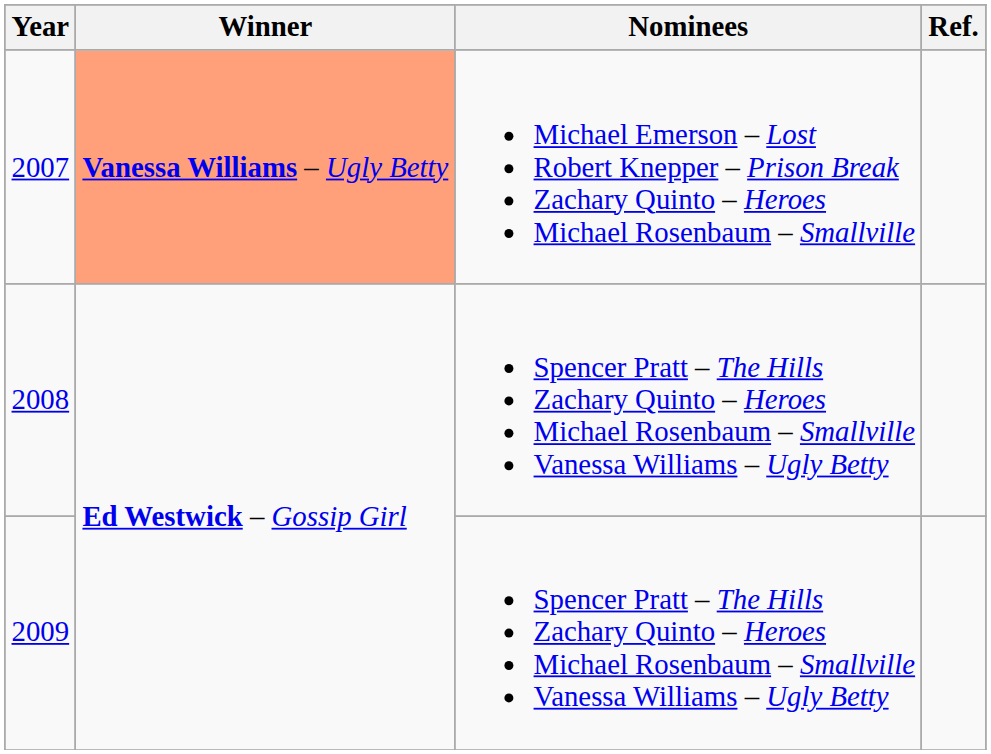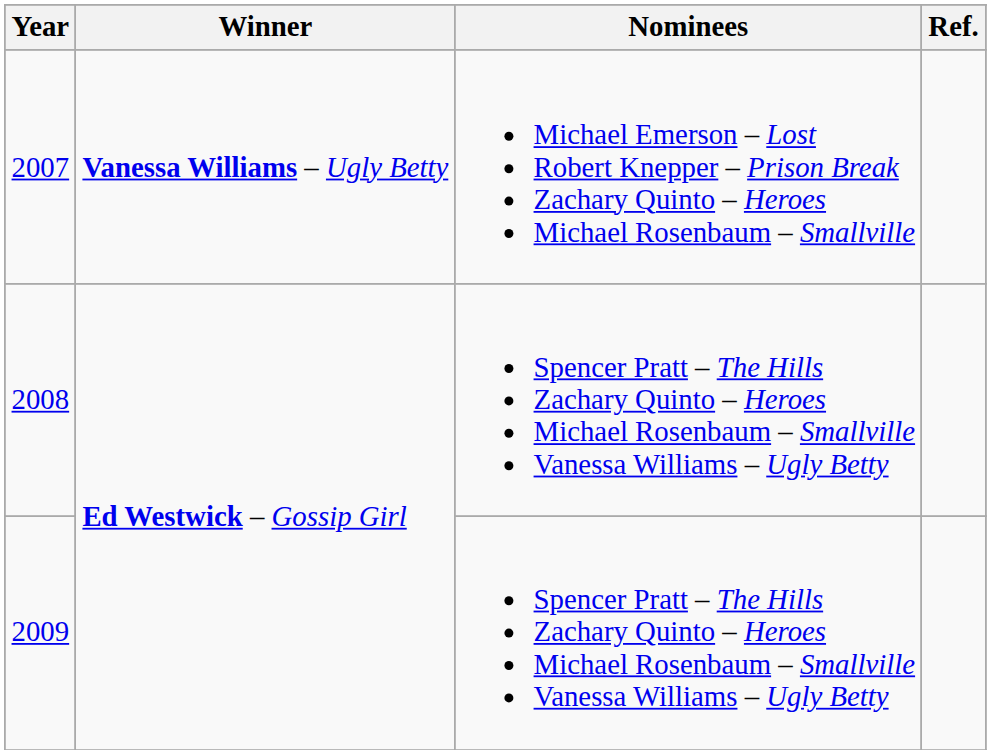(265, 166) lightsalmon background -> (265, 166) no background
